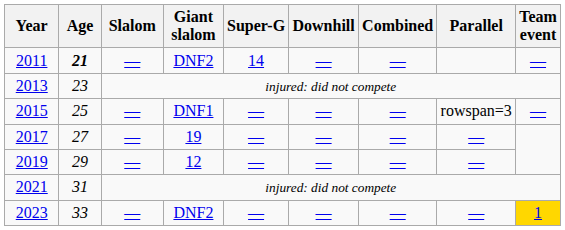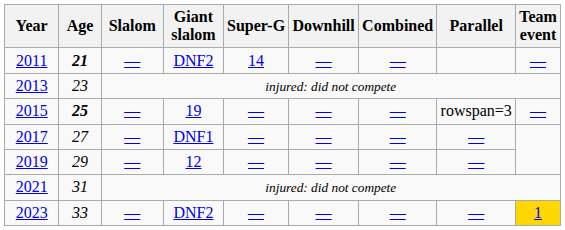(80, 111) normal -> (80, 111) bold
(193, 111) DNF1 -> (193, 111) 19
(193, 136) 19 -> (193, 136) DNF1
